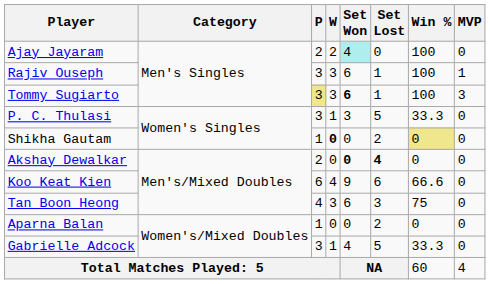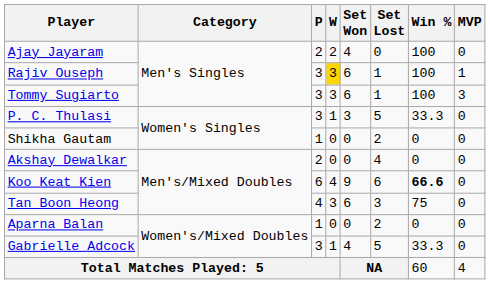(347, 52) paleturquoise background -> (347, 52) no background
(333, 74) no background -> (333, 74) gold background
(319, 95) khaki background -> (319, 95) no background
(347, 95) bold -> (347, 95) normal
(333, 139) bold -> (333, 139) normal
(416, 139) khaki background -> (416, 139) no background
(347, 160) bold -> (347, 160) normal
(377, 160) bold -> (377, 160) normal
(428, 182) normal -> (428, 182) bold
